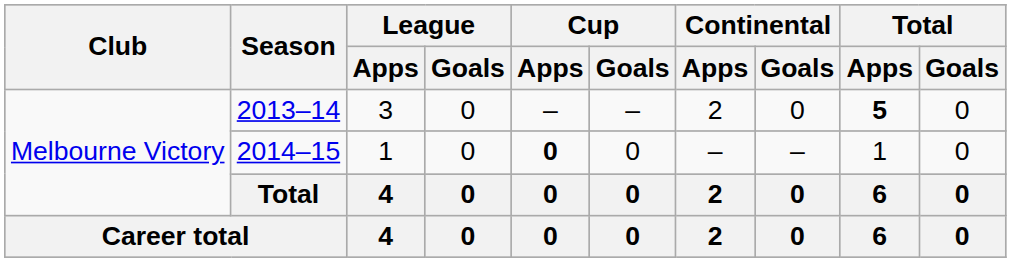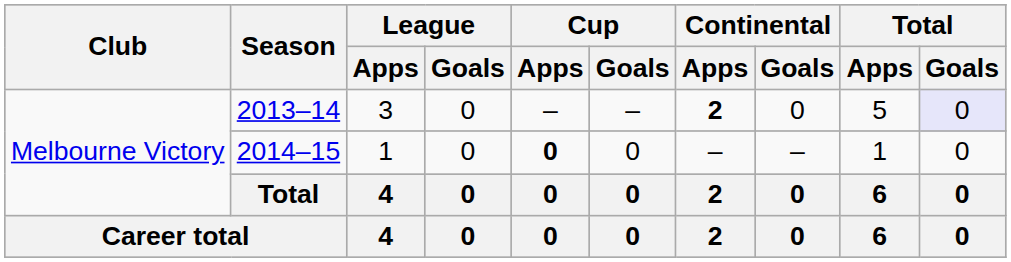(715, 109) normal -> (715, 109) bold
(880, 109) bold -> (880, 109) normal
(962, 109) no background -> (962, 109) lavender background
